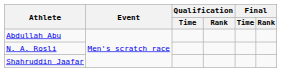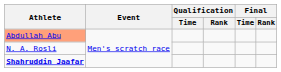(34, 35) no background -> (34, 35) lightsalmon background
(45, 61) normal -> (45, 61) bold
